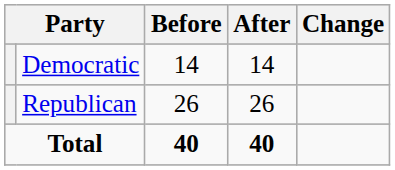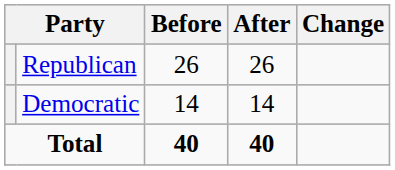rows swapped: (79, 104) <-> (81, 64)
